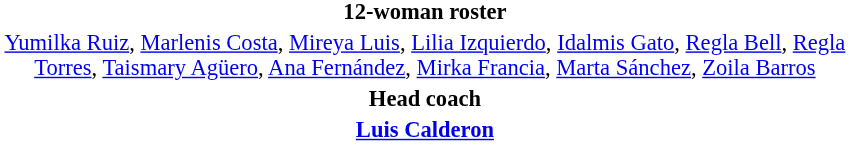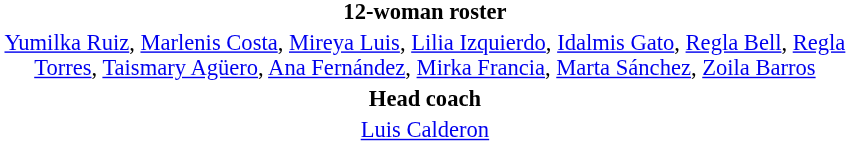(425, 130) bold -> (425, 130) normal
